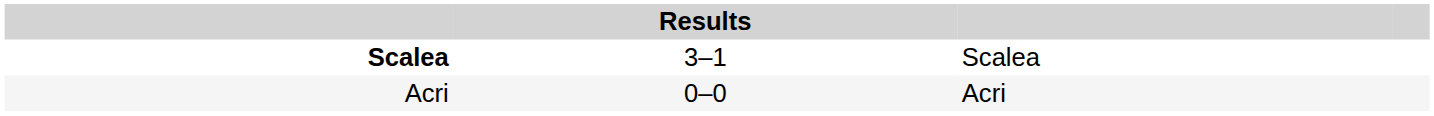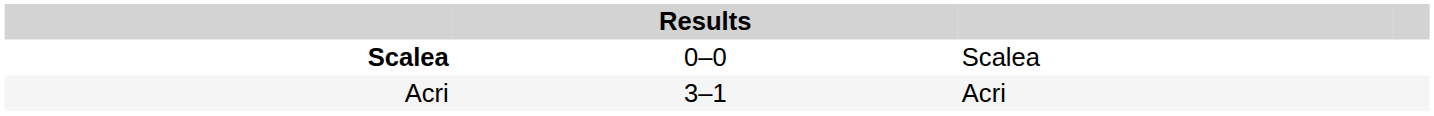(705, 58) 3–1 -> (705, 58) 0–0
(705, 93) 0–0 -> (705, 93) 3–1
